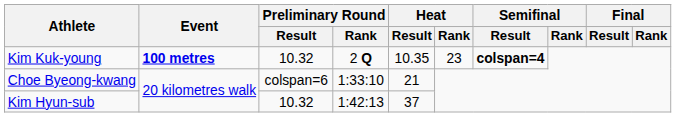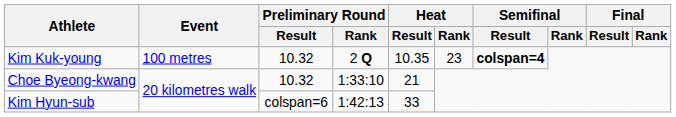(179, 58) bold -> (177, 58) normal
(296, 80) colspan=6 -> (296, 80) 10.32
(296, 102) 10.32 -> (296, 102) colspan=6
(412, 102) 37 -> (412, 102) 33
